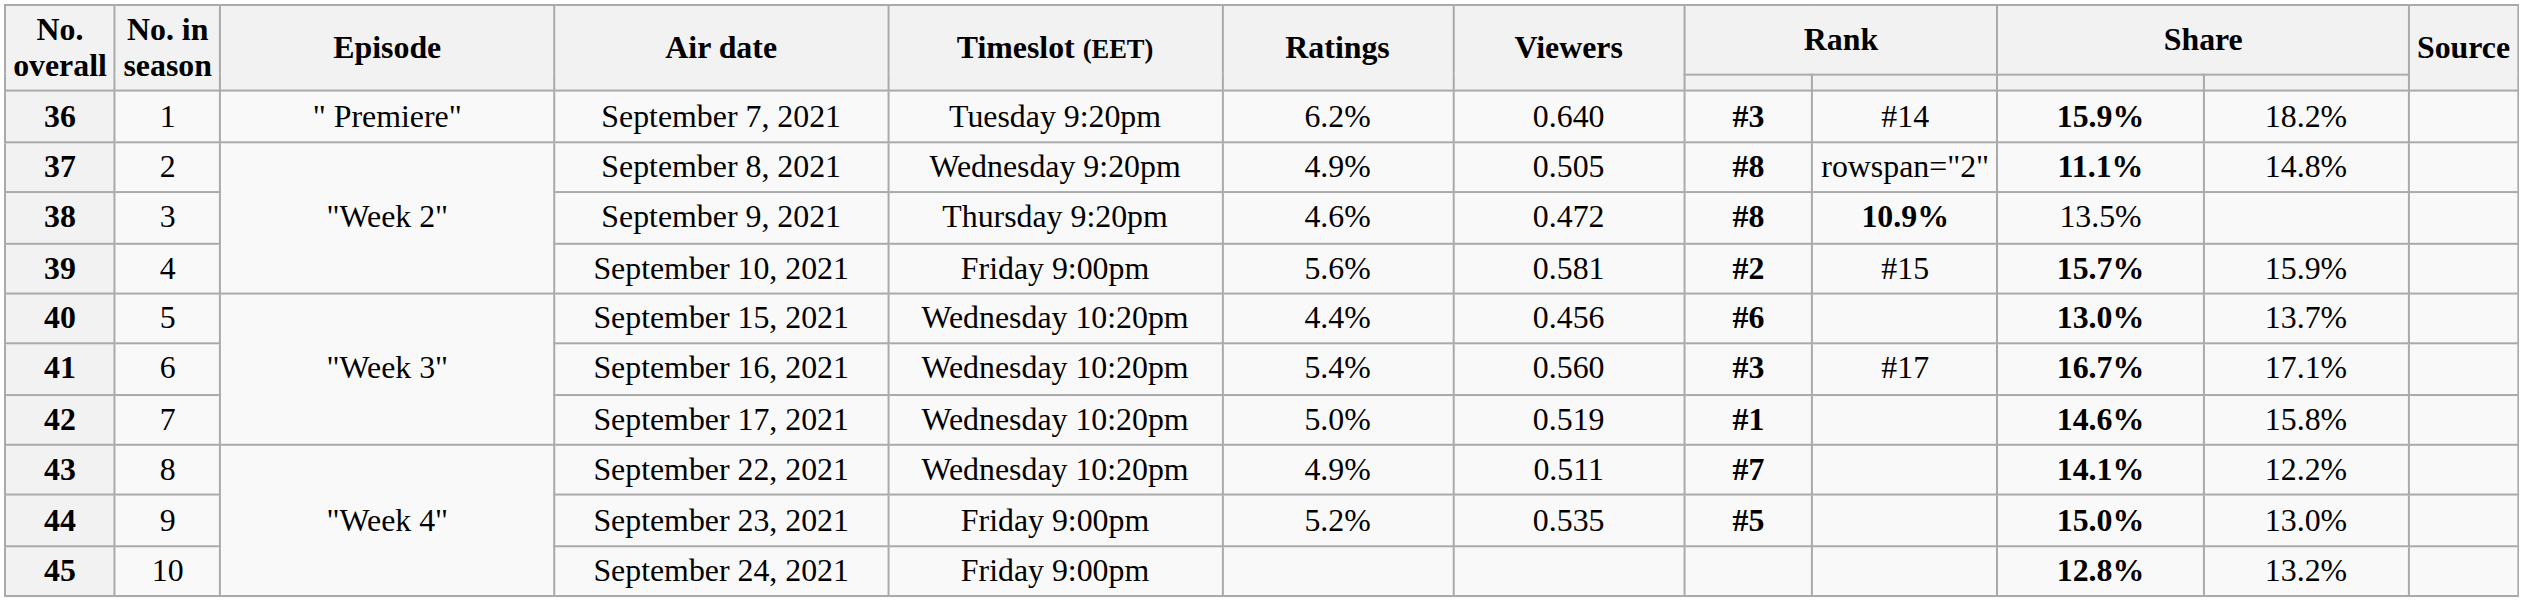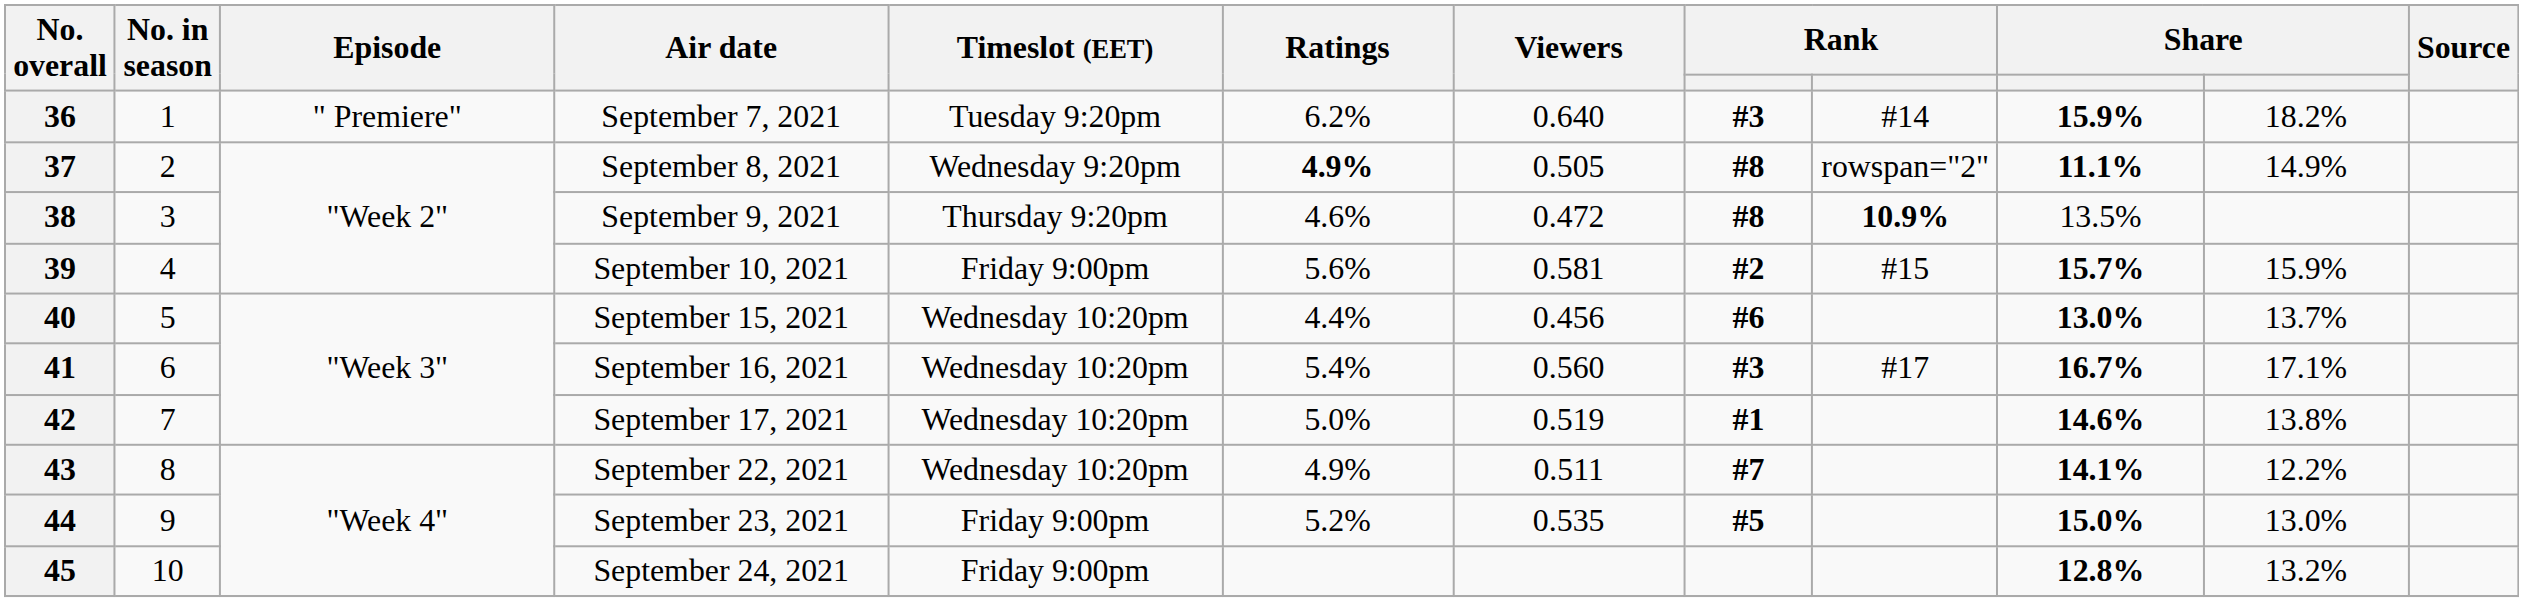(1338, 166) normal -> (1338, 166) bold
(2306, 166) 14.8% -> (2306, 166) 14.9%
(2306, 419) 15.8% -> (2306, 419) 13.8%
